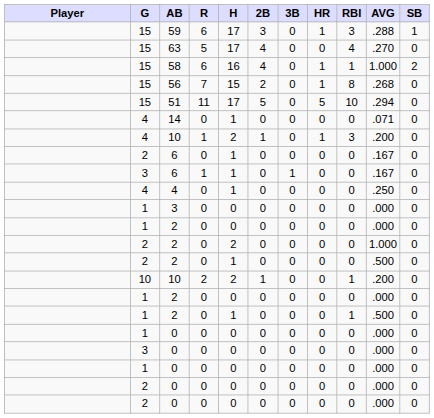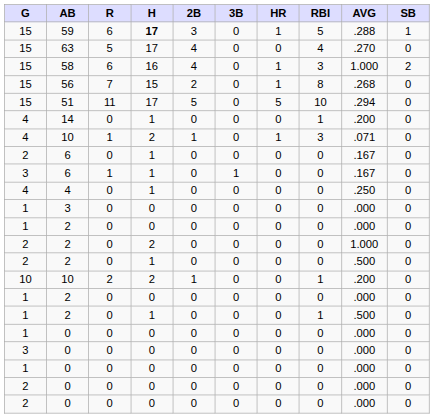- column: (67, 13)
(233, 31) normal -> (152, 31) bold
(352, 31) 3 -> (320, 31) 5
(352, 66) 1 -> (320, 66) 3
(352, 119) 0 -> (320, 119) 1
(383, 119) .071 -> (364, 119) .200
(383, 137) .200 -> (364, 137) .071
